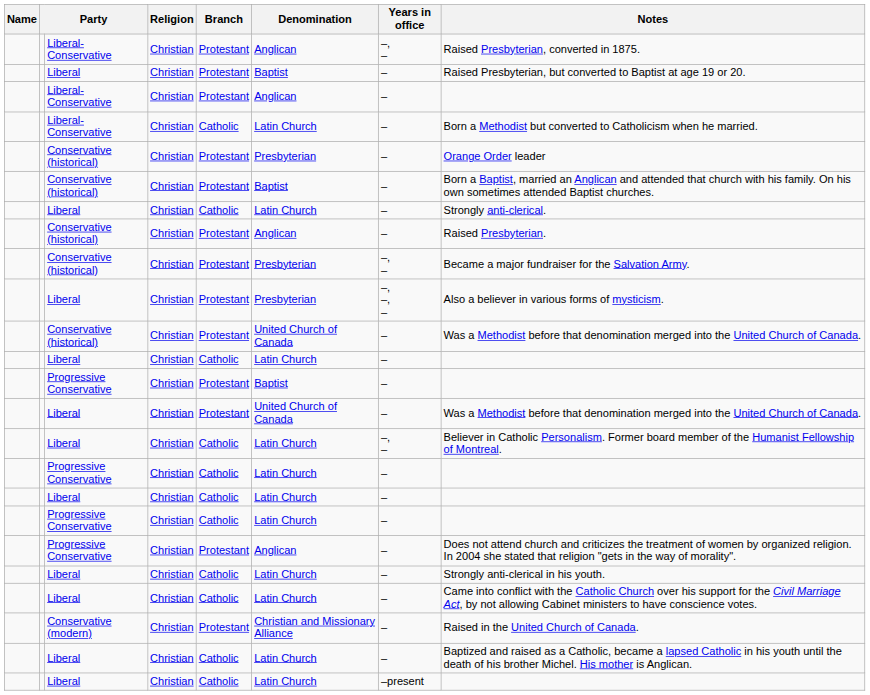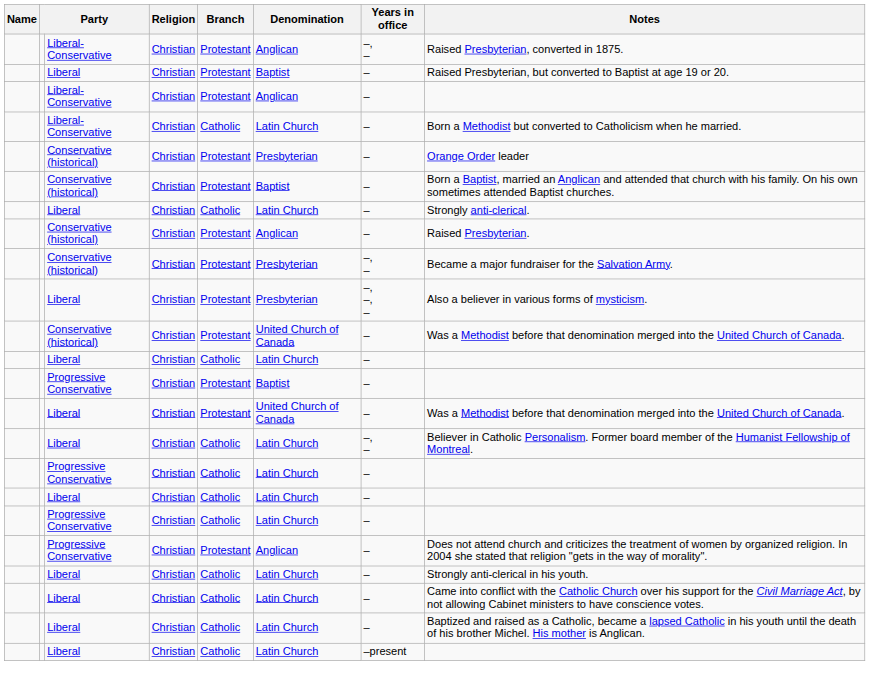- row: (22, 628)
